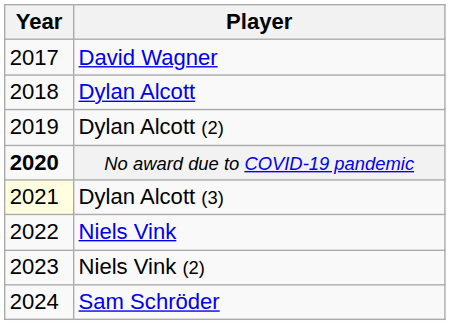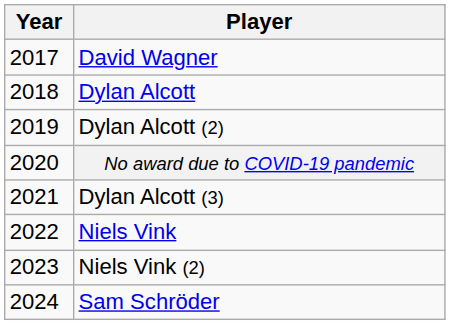(34, 162) bold -> (34, 162) normal
(34, 197) lightyellow background -> (34, 197) no background
